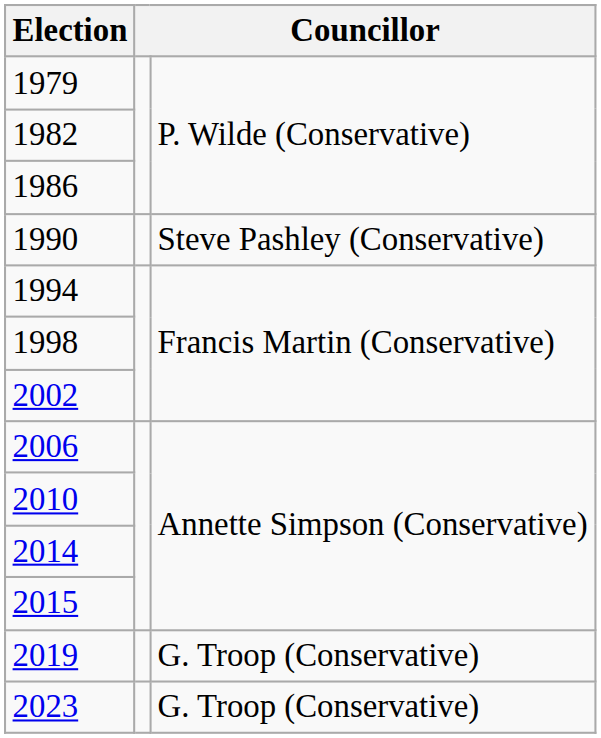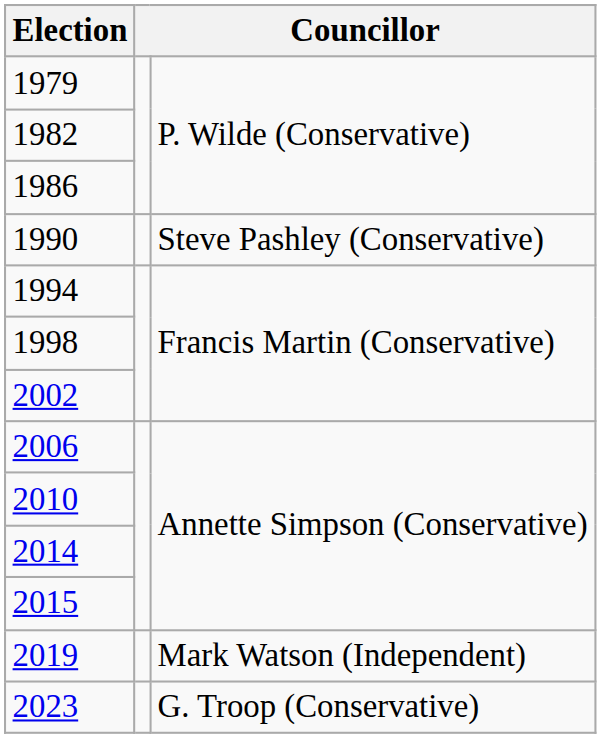(318, 654) G. Troop (Conservative) -> (342, 654) Mark Watson (Independent)
